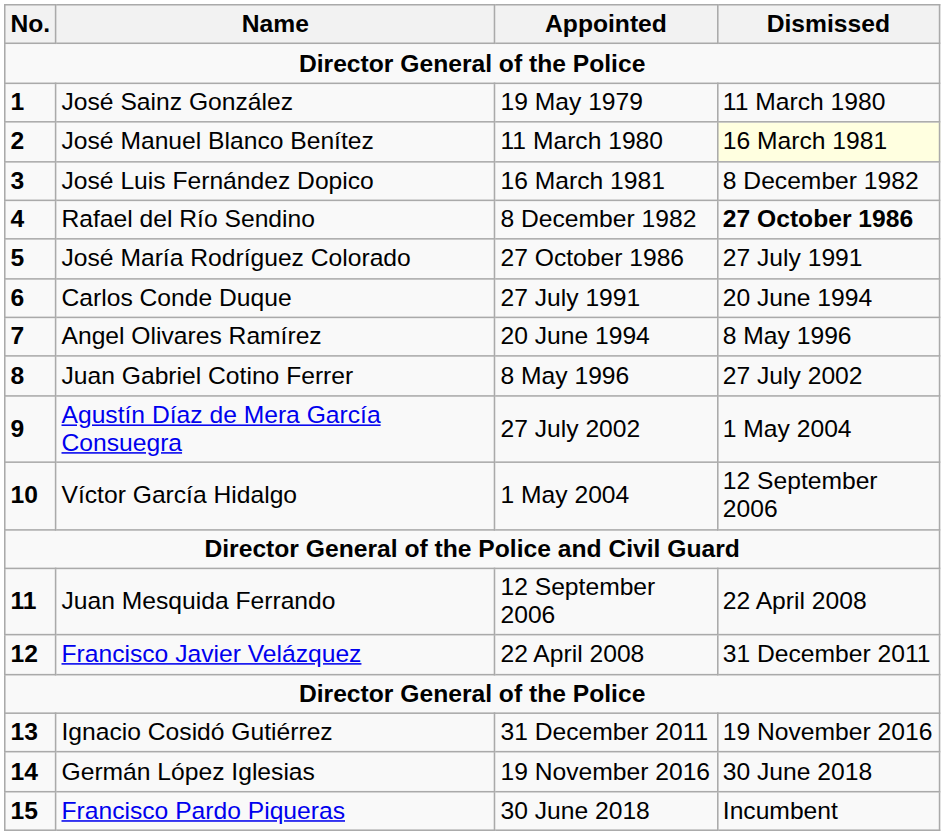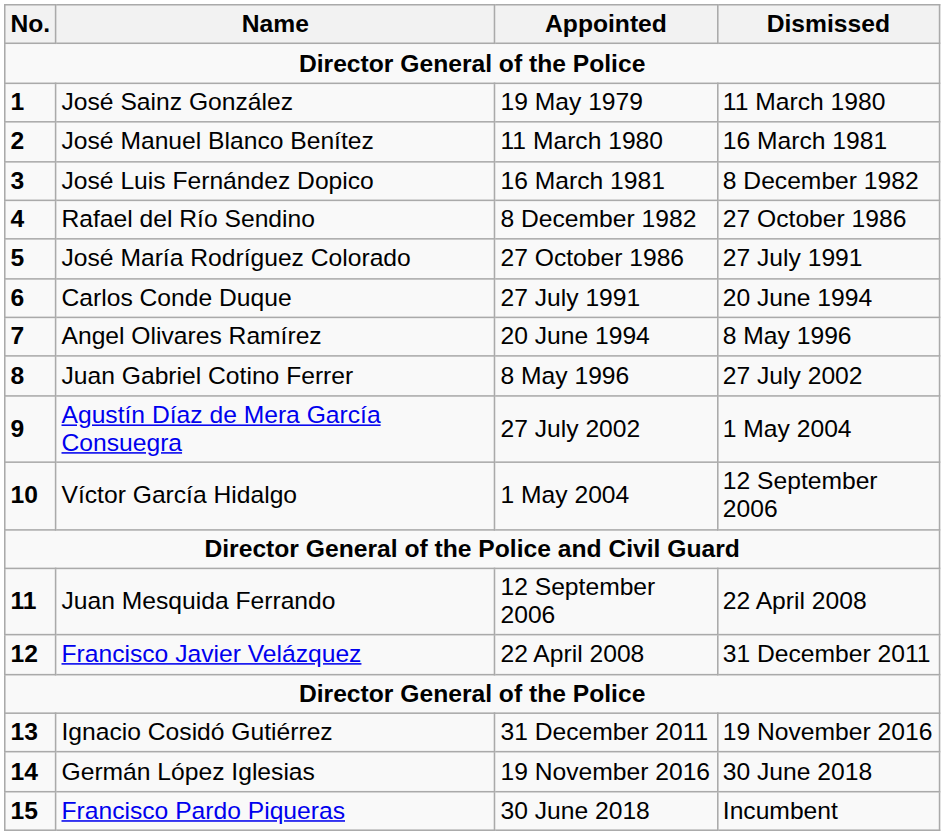(805, 141) lightyellow background -> (805, 141) no background
(818, 219) bold -> (815, 219) normal
